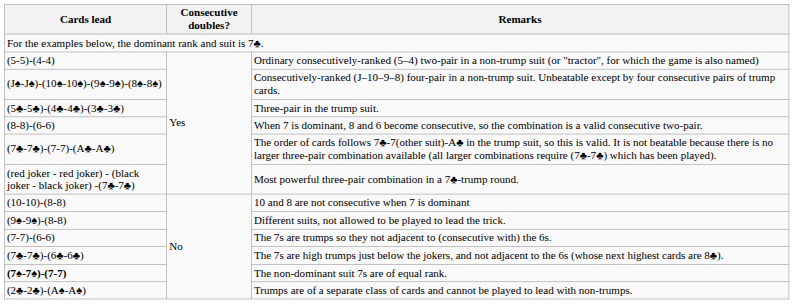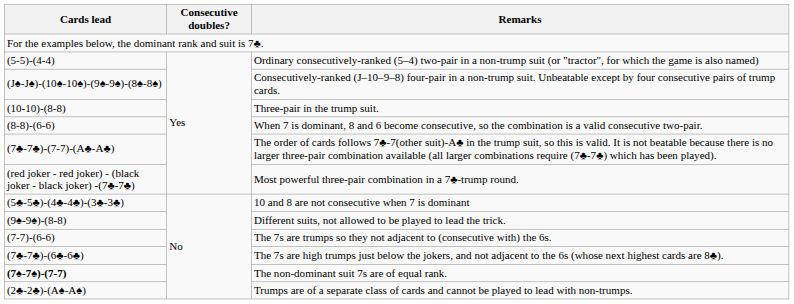(65, 108) (5♣-5♣)-(4♣-4♣)-(3♣-3♣) -> (36, 108) (10-10)-(8-8)
(36, 203) (10-10)-(8-8) -> (65, 203) (5♣-5♣)-(4♣-4♣)-(3♣-3♣)
